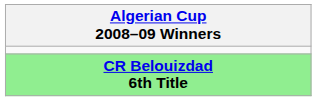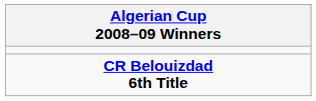(158, 74) lightgreen background -> (158, 74) no background
